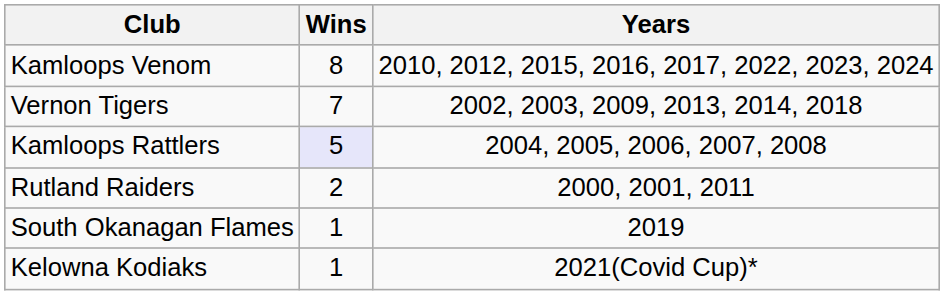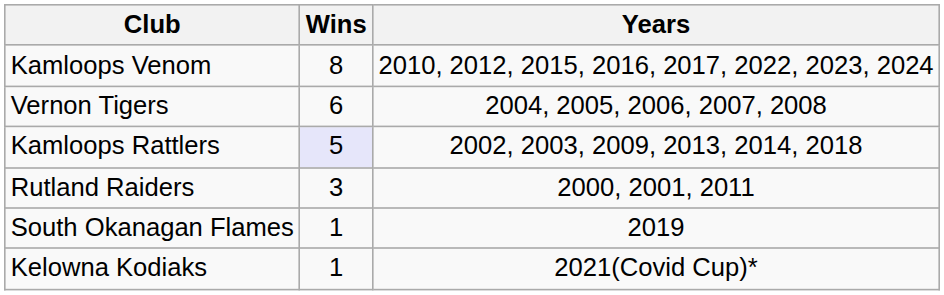(336, 106) 7 -> (336, 106) 6
(656, 106) 2002, 2003, 2009, 2013, 2014, 2018 -> (656, 106) 2004, 2005, 2006, 2007, 2008
(656, 146) 2004, 2005, 2006, 2007, 2008 -> (656, 146) 2002, 2003, 2009, 2013, 2014, 2018
(336, 187) 2 -> (336, 187) 3
